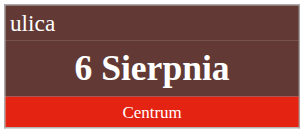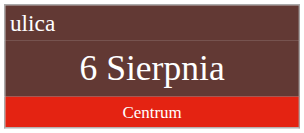(152, 68) bold -> (152, 68) normal
